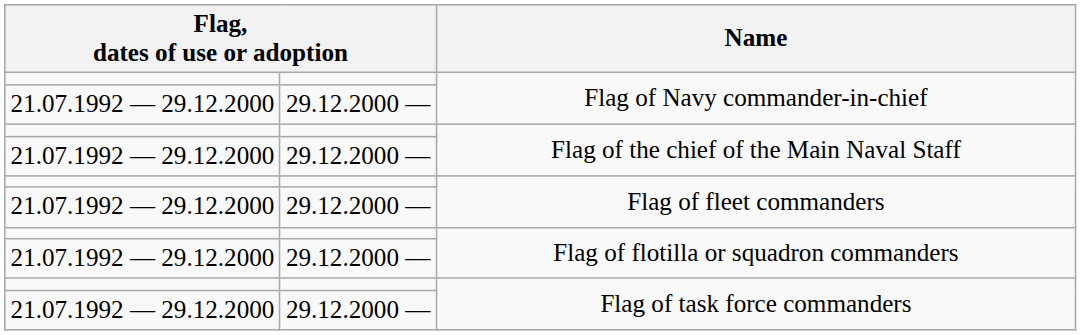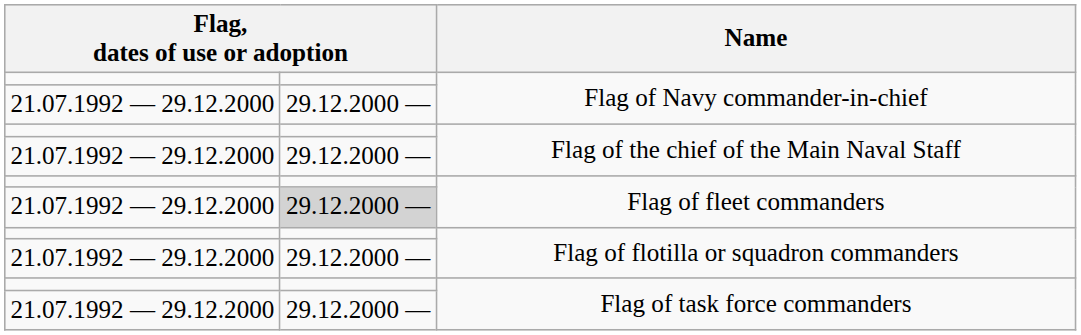(358, 206) no background -> (358, 206) lightgrey background
